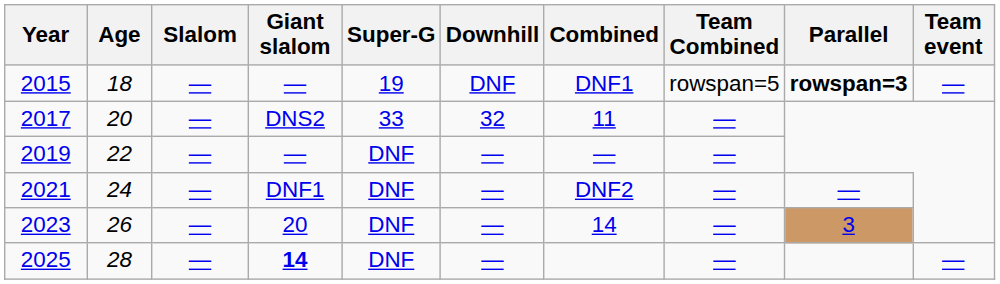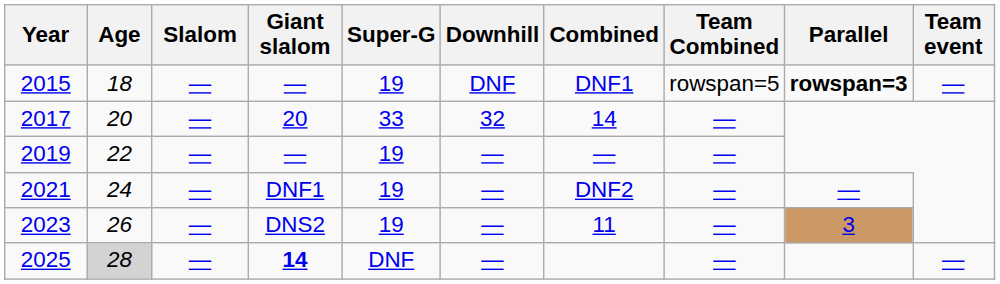(295, 118) DNS2 -> (295, 118) 20
(604, 118) 11 -> (604, 118) 14
(391, 154) DNF -> (391, 154) 19
(391, 189) DNF -> (391, 189) 19
(295, 225) 20 -> (295, 225) DNS2
(391, 225) DNF -> (391, 225) 19
(604, 225) 14 -> (604, 225) 11
(119, 260) no background -> (119, 260) lightgrey background
